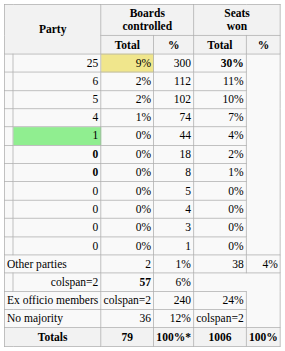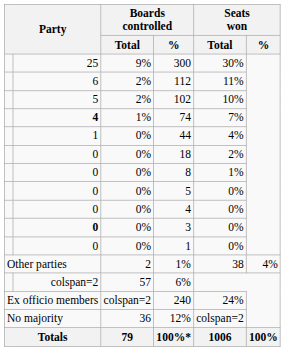(143, 63) khaki background -> (143, 63) no background
(232, 63) bold -> (233, 63) normal
(95, 117) normal -> (95, 117) bold
(95, 136) lightgreen background -> (95, 136) no background
(95, 154) bold -> (95, 154) normal
(95, 172) bold -> (95, 172) normal
(95, 227) normal -> (95, 227) bold
(145, 282) bold -> (145, 282) normal
